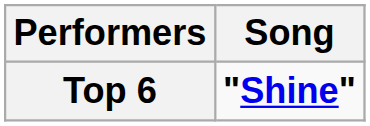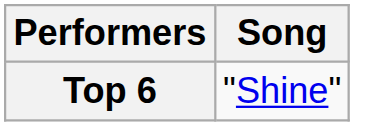(289, 90) bold -> (282, 90) normal
